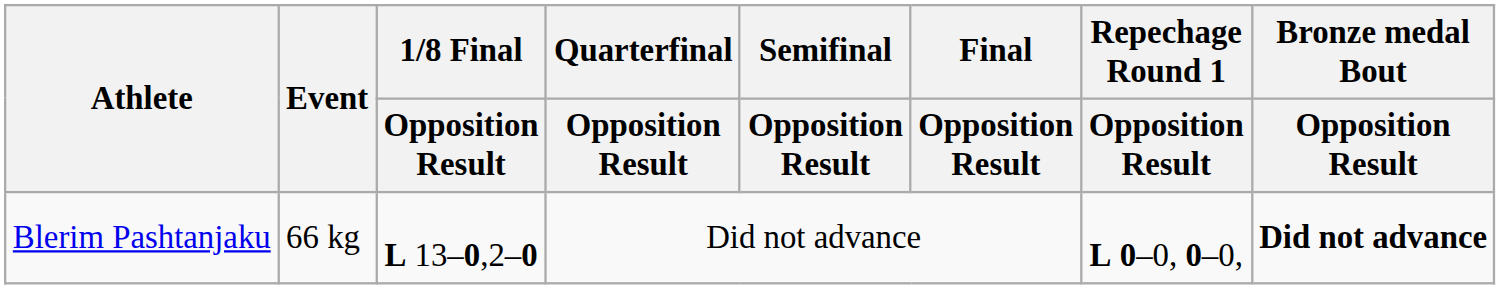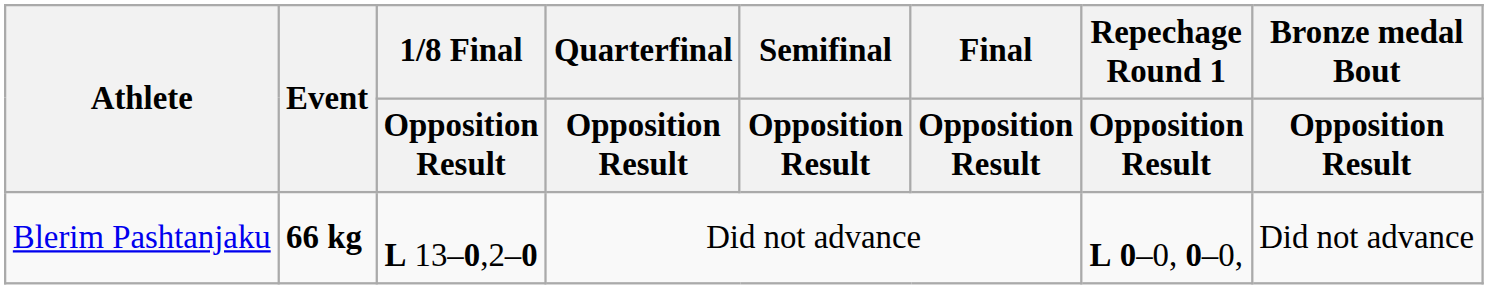(323, 237) normal -> (324, 237) bold
(1373, 237) bold -> (1367, 237) normal
